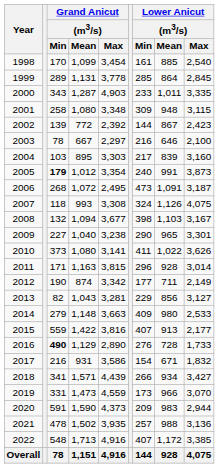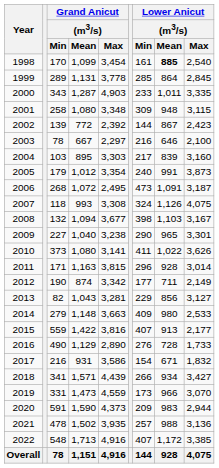(169, 62) normal -> (169, 62) bold
(58, 172) bold -> (58, 172) normal
(58, 345) bold -> (58, 345) normal
